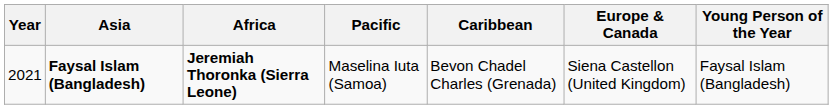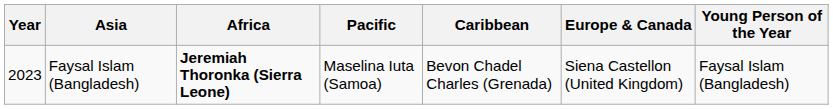(25, 74) 2021 -> (25, 74) 2023
(97, 74) bold -> (94, 74) normal
